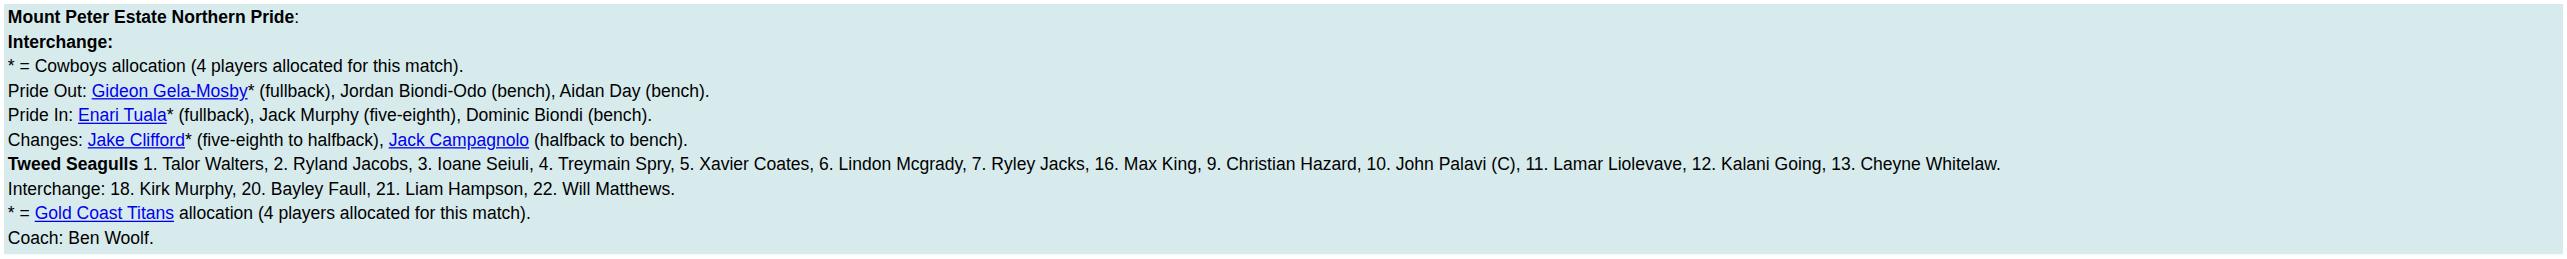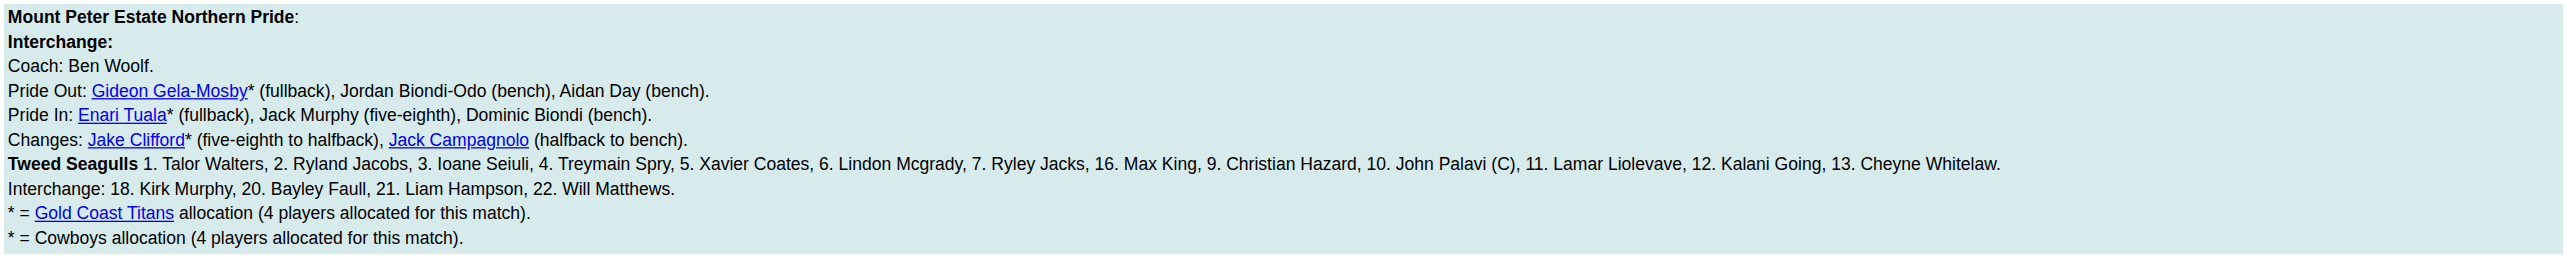(236, 67) * = Cowboys allocation (4 players allocated for this match). -> (81, 67) Coach: Ben Woolf.
(81, 238) Coach: Ben Woolf. -> (236, 238) * = Cowboys allocation (4 players allocated for this match).
